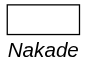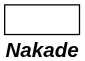(43, 50) normal -> (42, 50) bold
